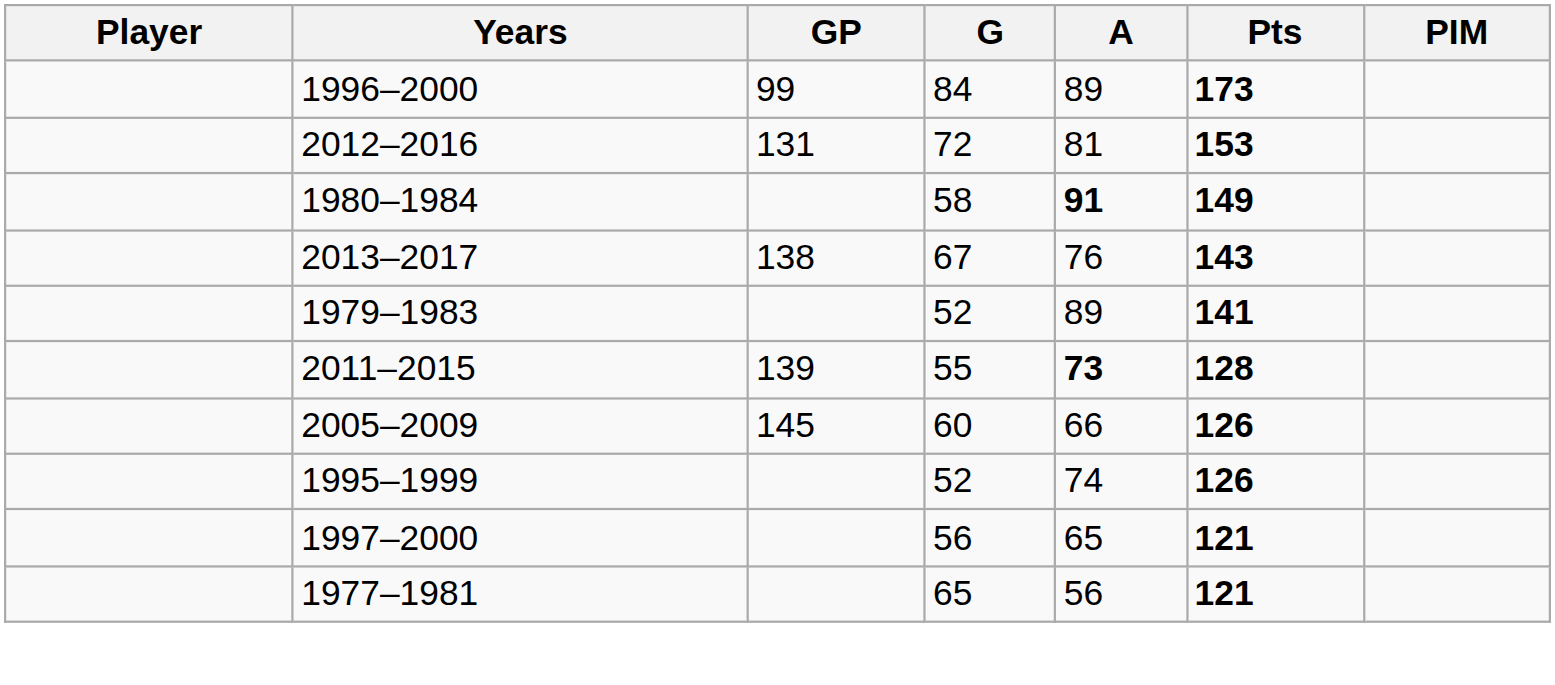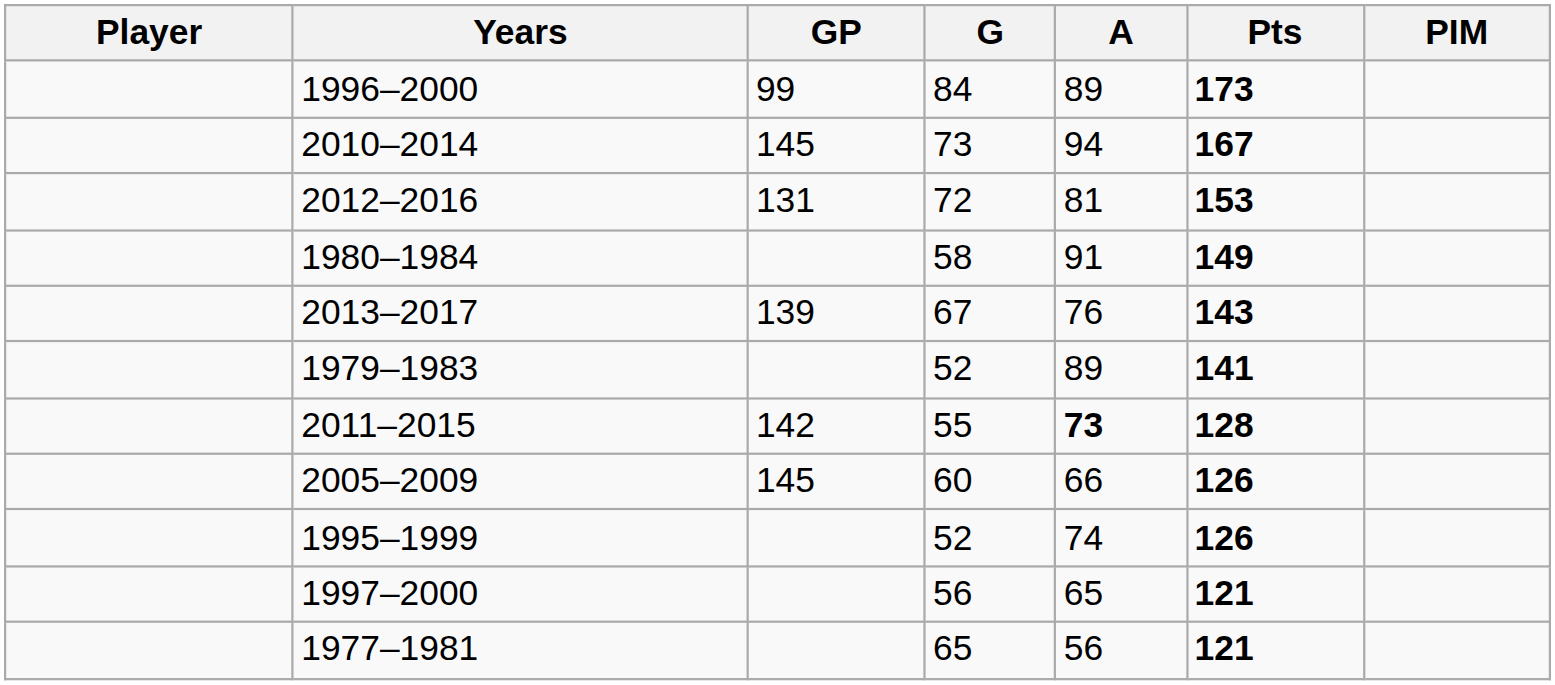+ row: (390, 144)
(1083, 200) bold -> (1083, 256) normal
(785, 256) 138 -> (785, 312) 139
(785, 369) 139 -> (785, 425) 142
